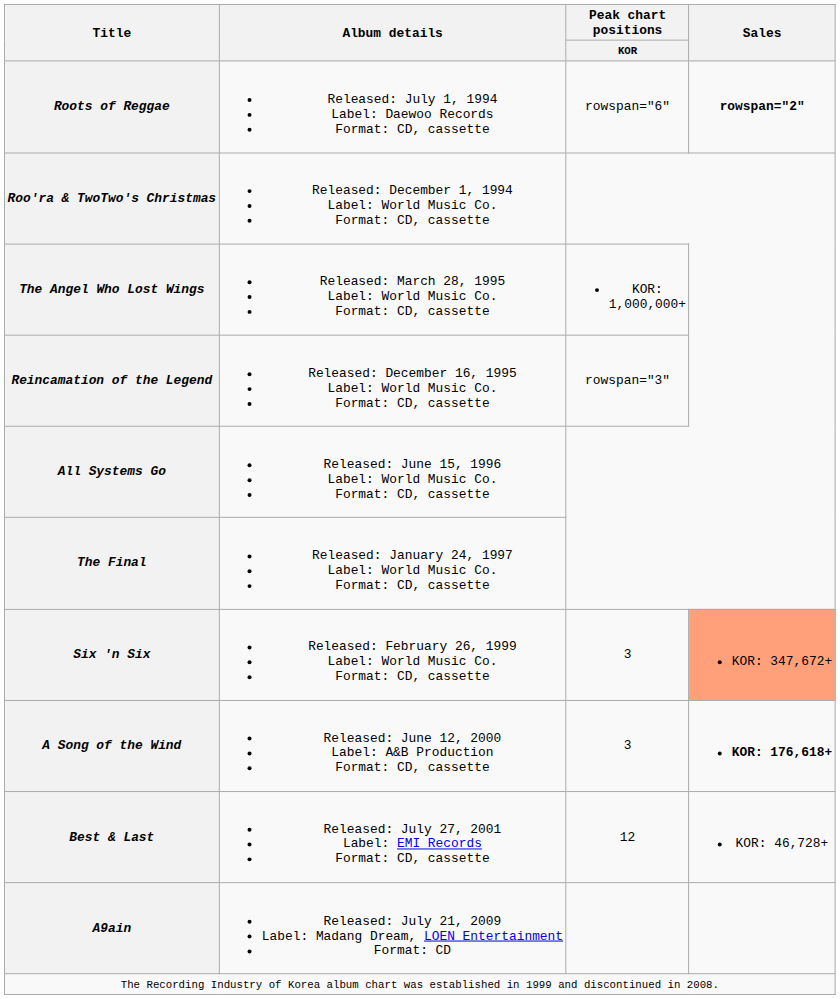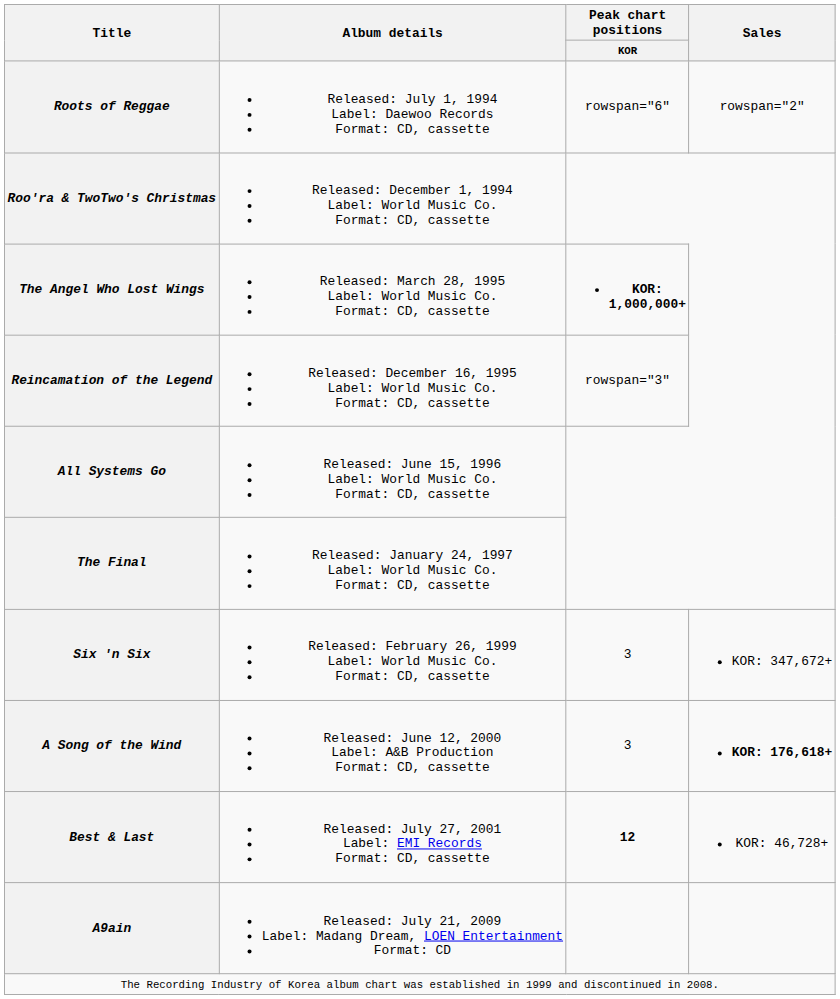(762, 107) bold -> (762, 107) normal
(628, 297) normal -> (628, 297) bold
(762, 662) lightsalmon background -> (762, 662) no background
(628, 837) normal -> (628, 837) bold
